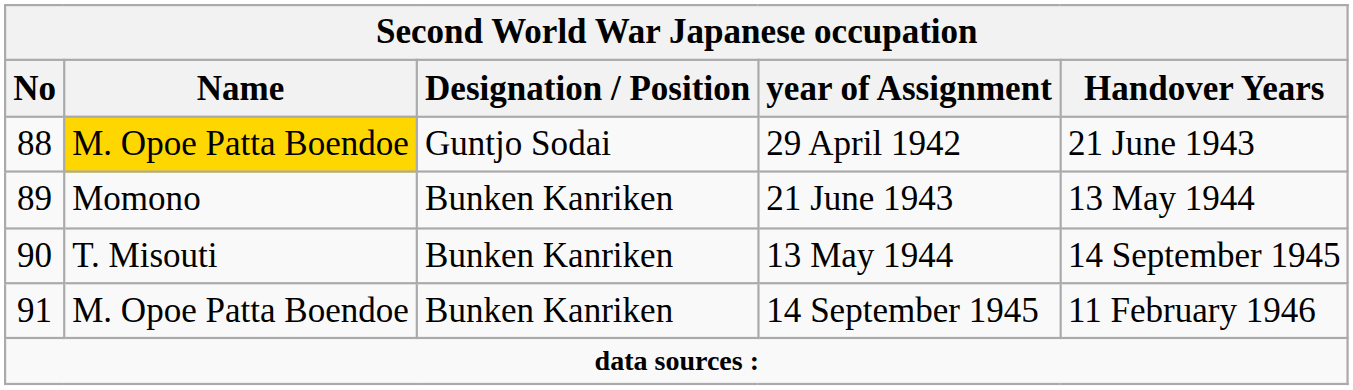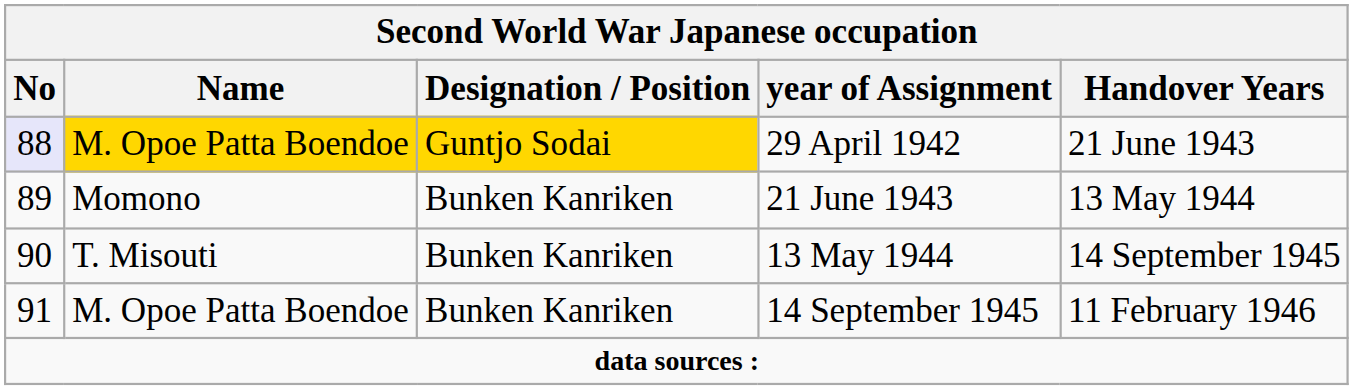(35, 143) no background -> (35, 143) lavender background
(518, 143) no background -> (518, 143) gold background
